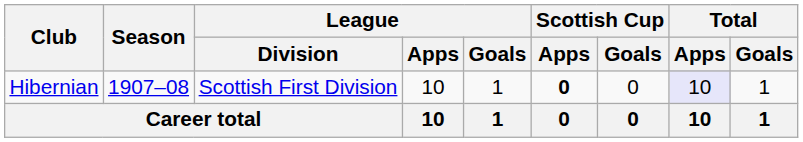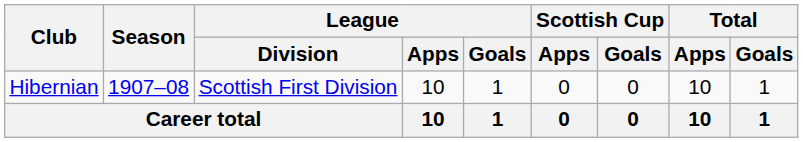(564, 86) bold -> (564, 86) normal
(700, 86) lavender background -> (700, 86) no background
